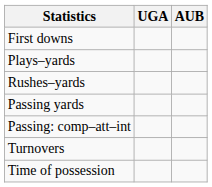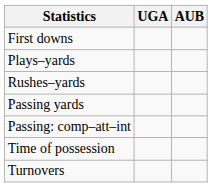rows swapped: (36, 148) <-> (61, 170)
